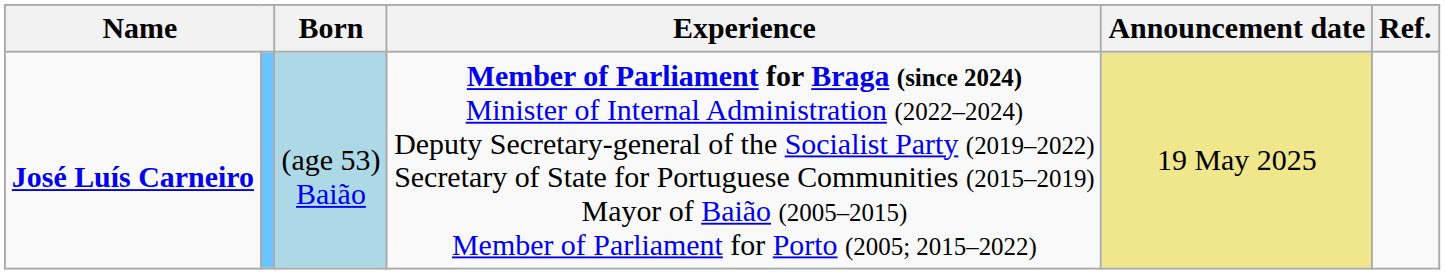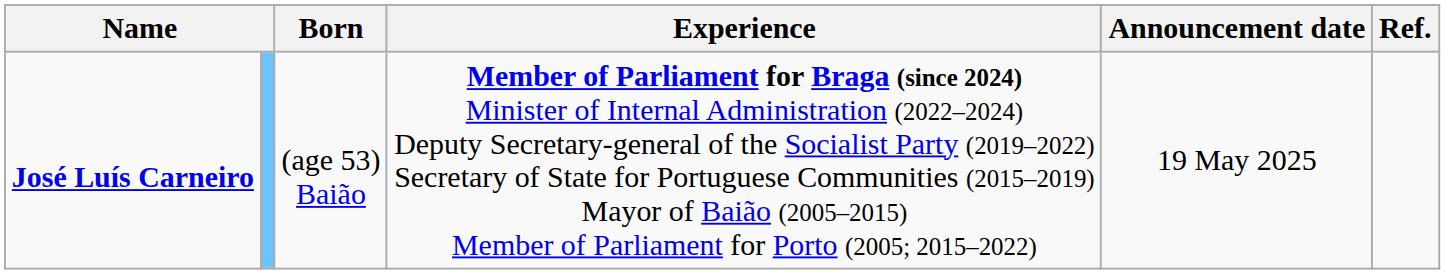(331, 176) lightblue background -> (331, 176) no background
(1237, 159) khaki background -> (1237, 159) no background
